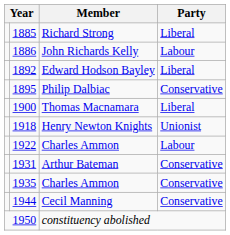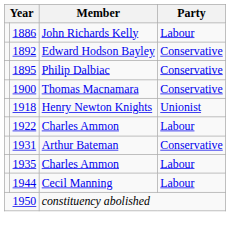- row: (24, 32)
(177, 70) Liberal -> (192, 51) Conservative
(177, 107) Liberal -> (192, 88) Conservative
(192, 182) Conservative -> (177, 164) Labour
(192, 201) Conservative -> (177, 182) Labour
